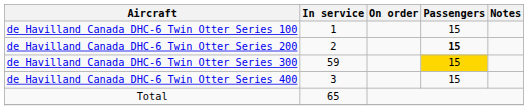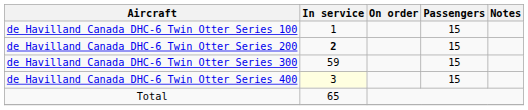(333, 46) normal -> (333, 46) bold
(454, 46) bold -> (454, 46) normal
(454, 63) gold background -> (454, 63) no background
(333, 80) no background -> (333, 80) lightyellow background
